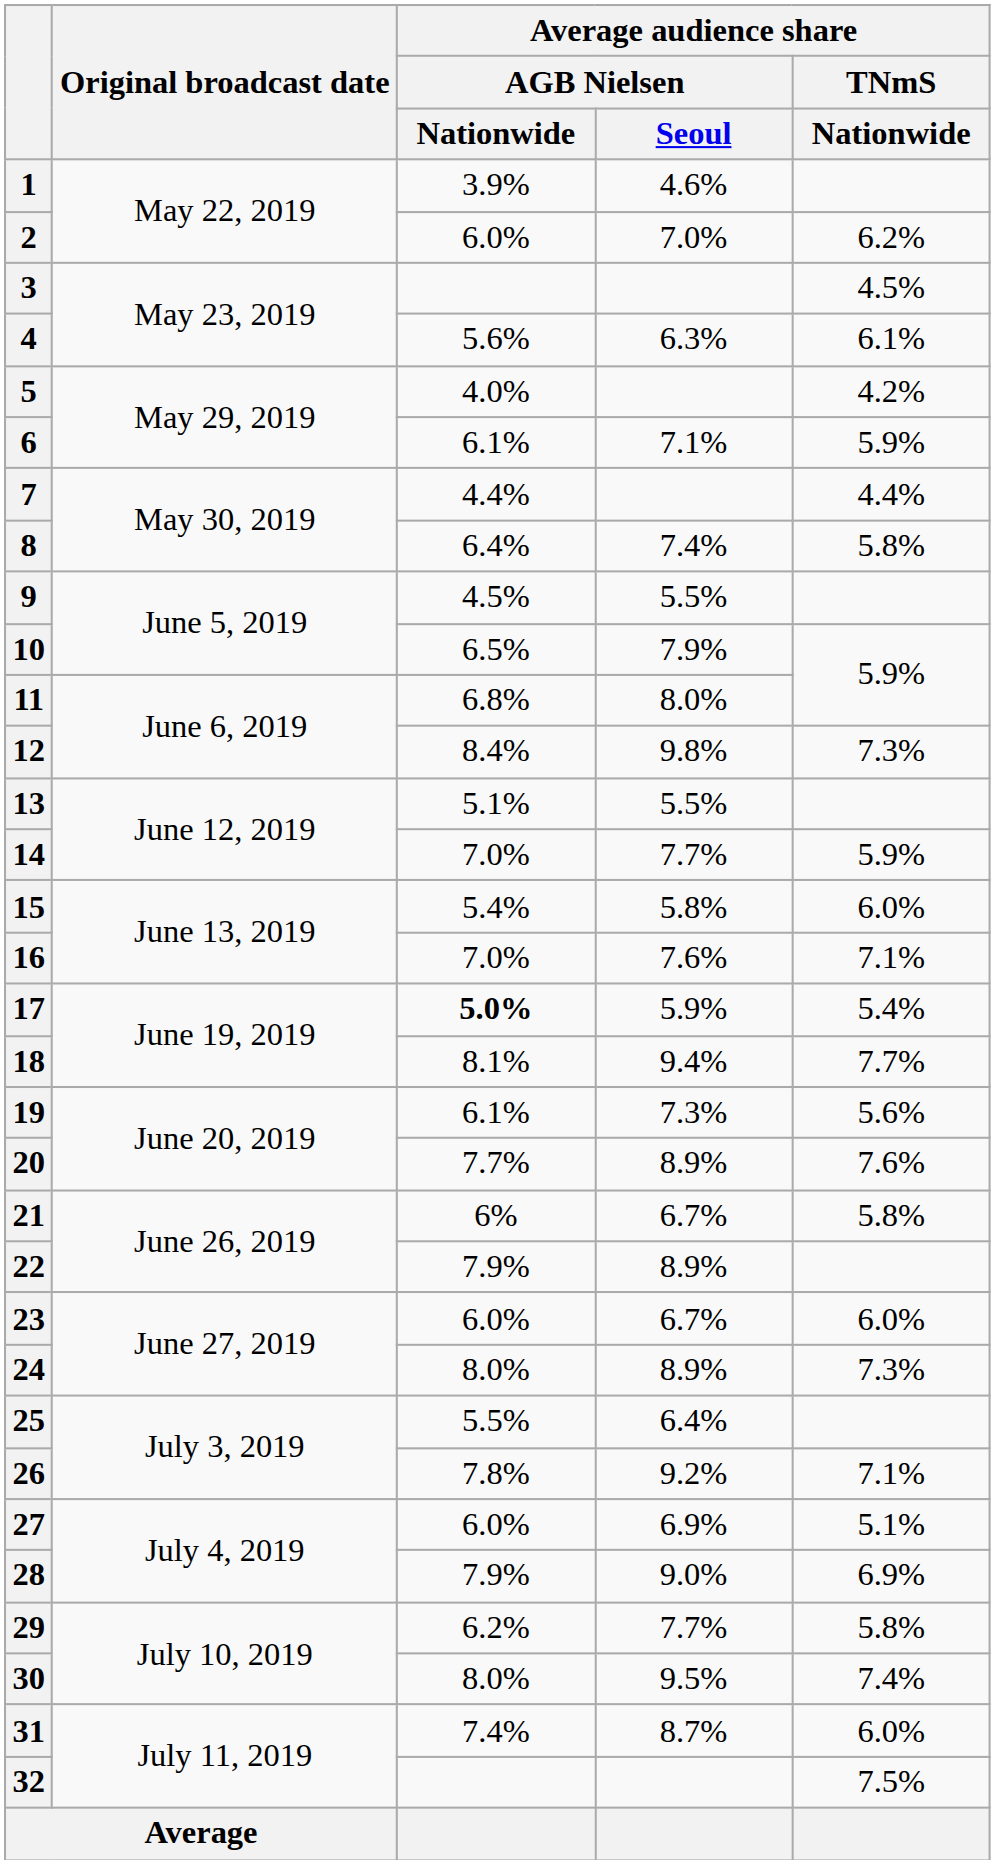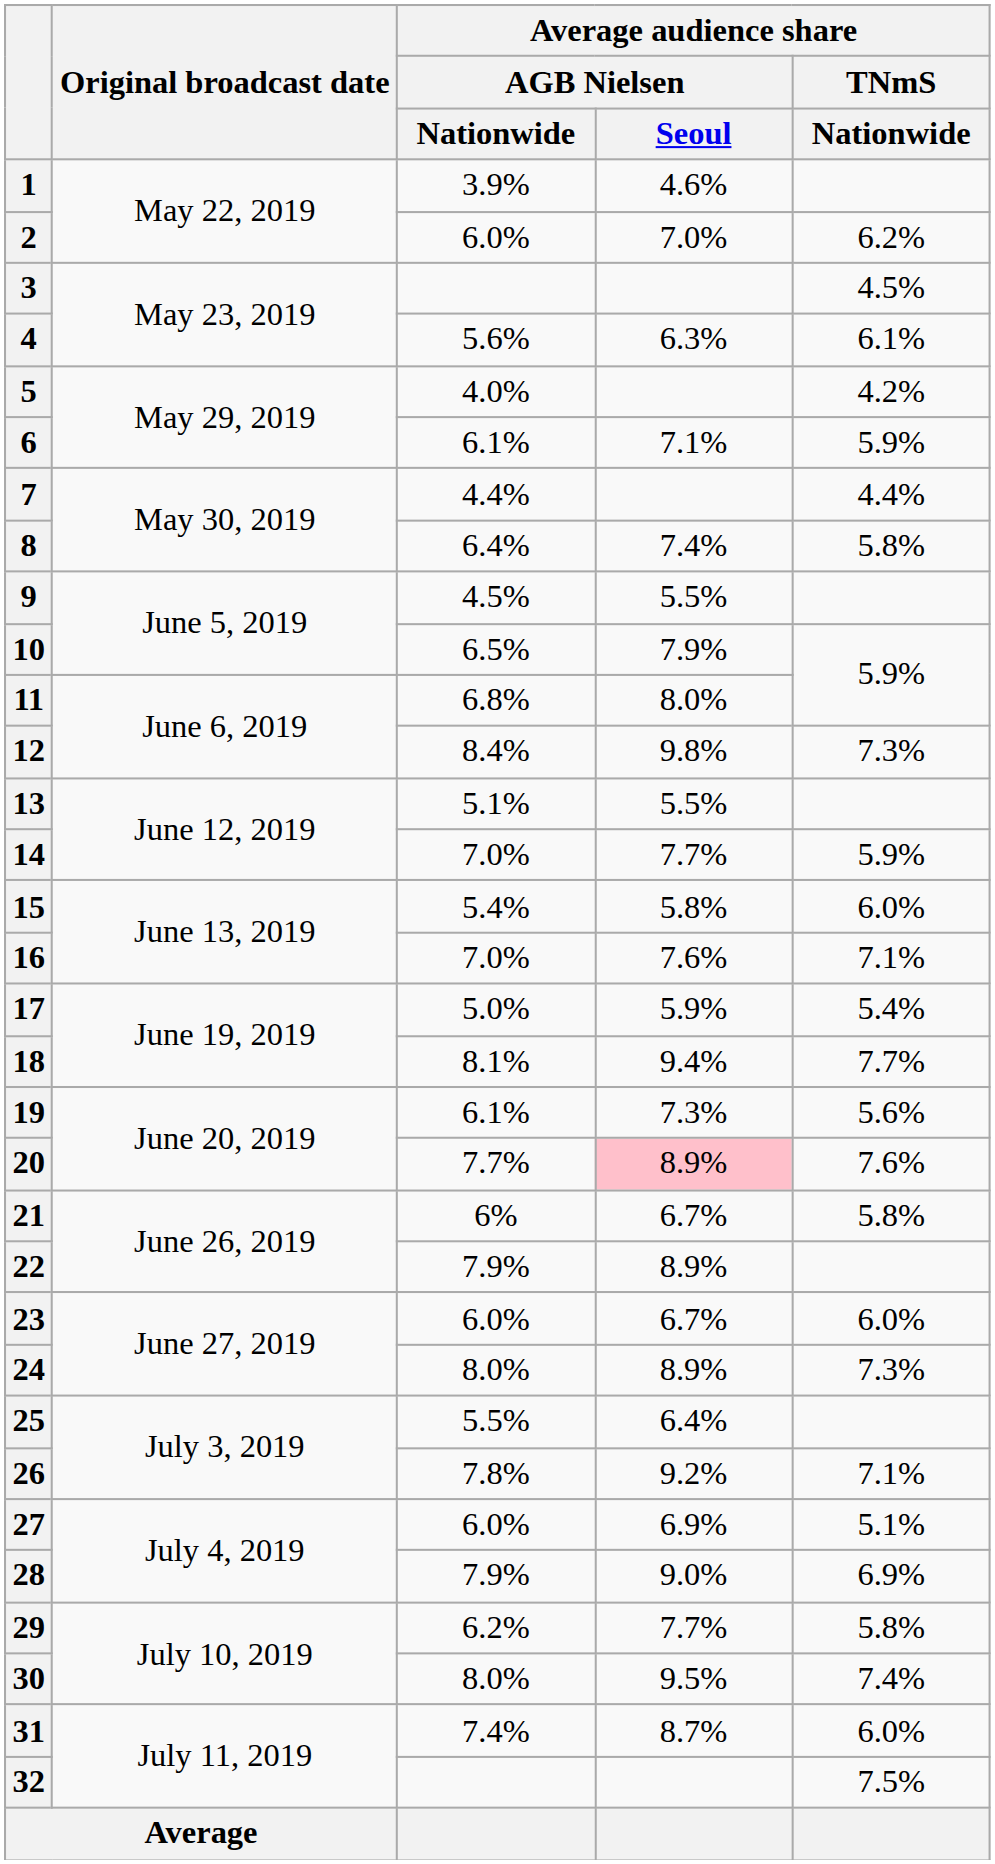(496, 1008) bold -> (496, 1008) normal
(694, 1163) no background -> (694, 1163) pink background
